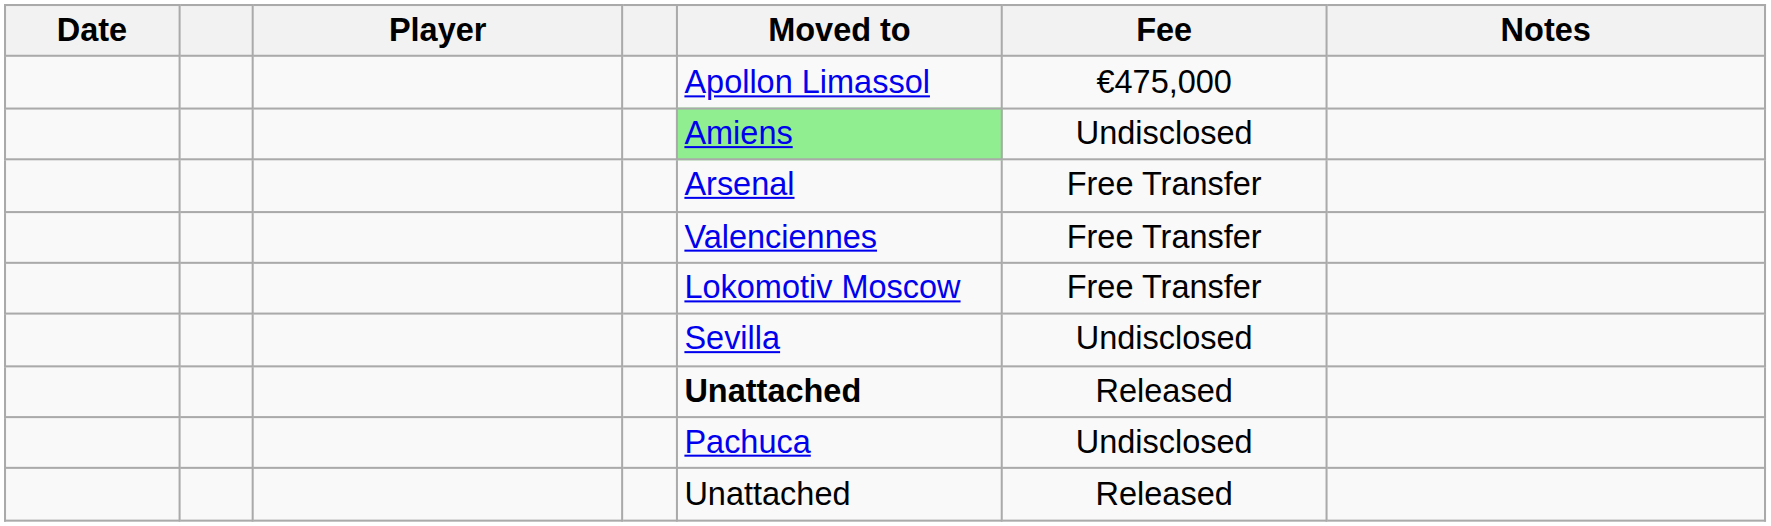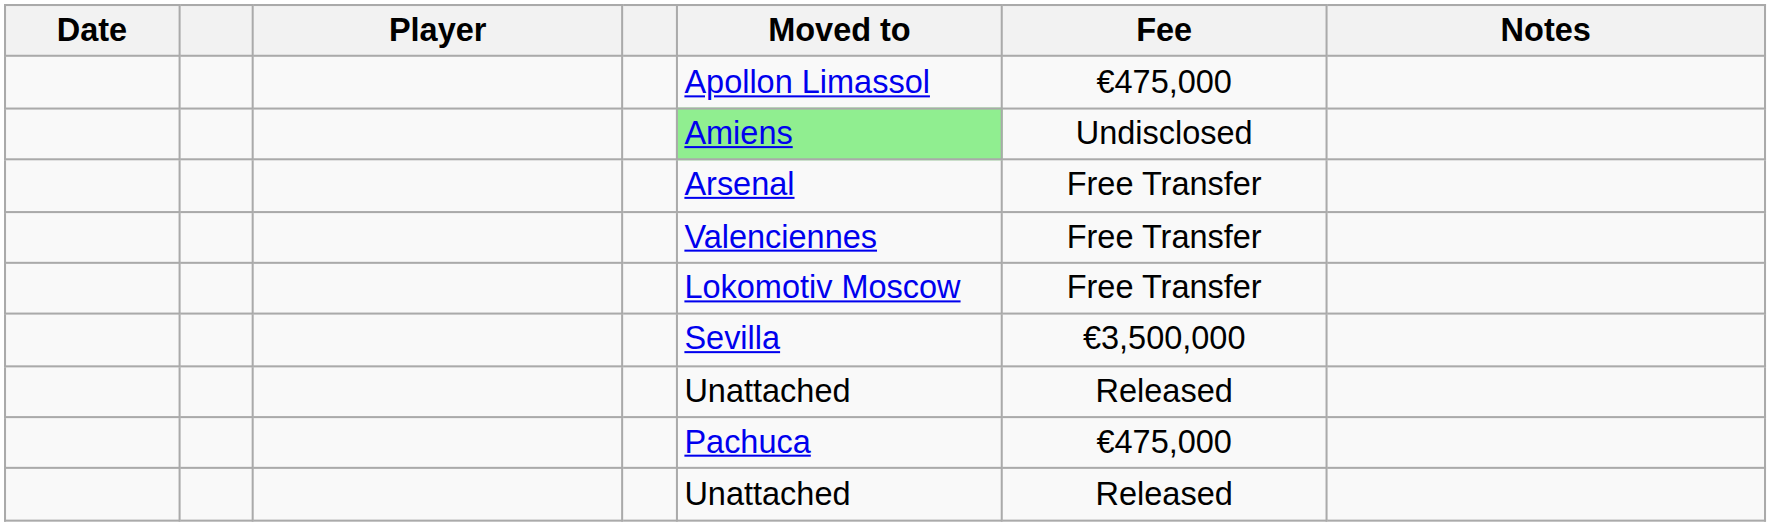(1164, 339) Undisclosed -> (1164, 339) €3,500,000
(773, 390) bold -> (767, 390) normal
(1164, 442) Undisclosed -> (1164, 442) €475,000
